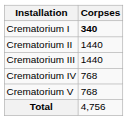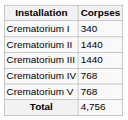(89, 29) bold -> (89, 29) normal
